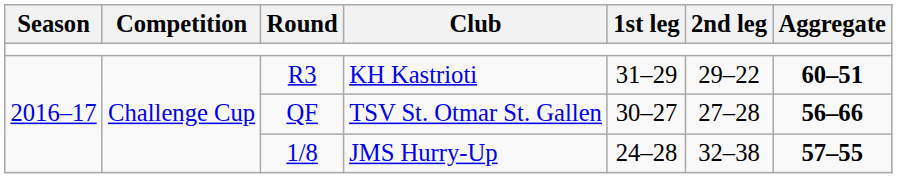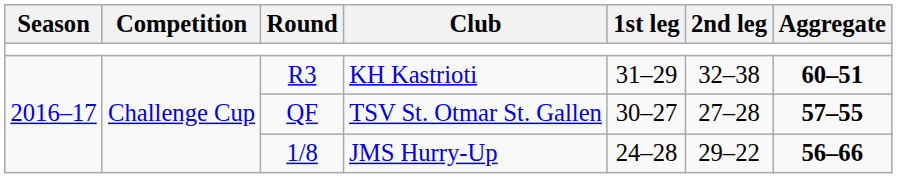(729, 74) 29–22 -> (729, 74) 32–38
(832, 113) 56–66 -> (832, 113) 57–55
(729, 152) 32–38 -> (729, 152) 29–22
(832, 152) 57–55 -> (832, 152) 56–66
